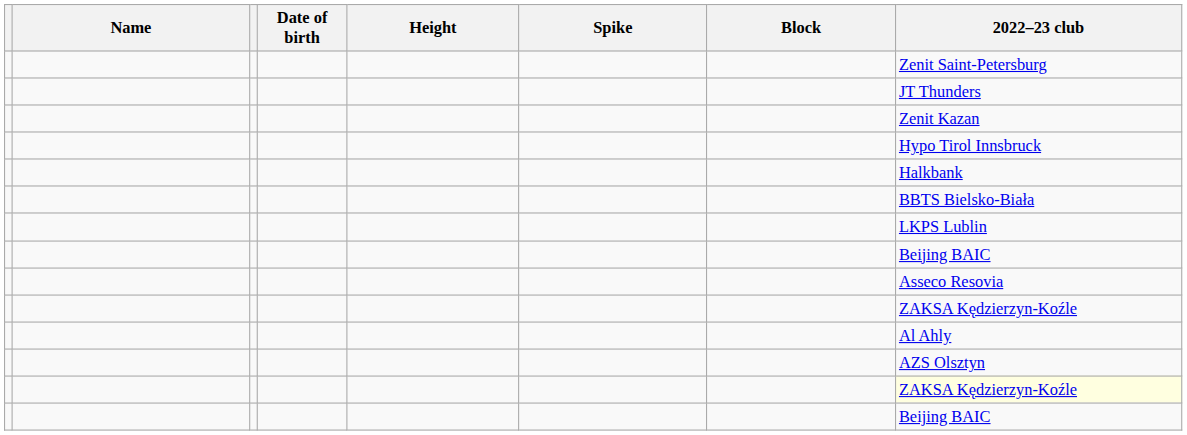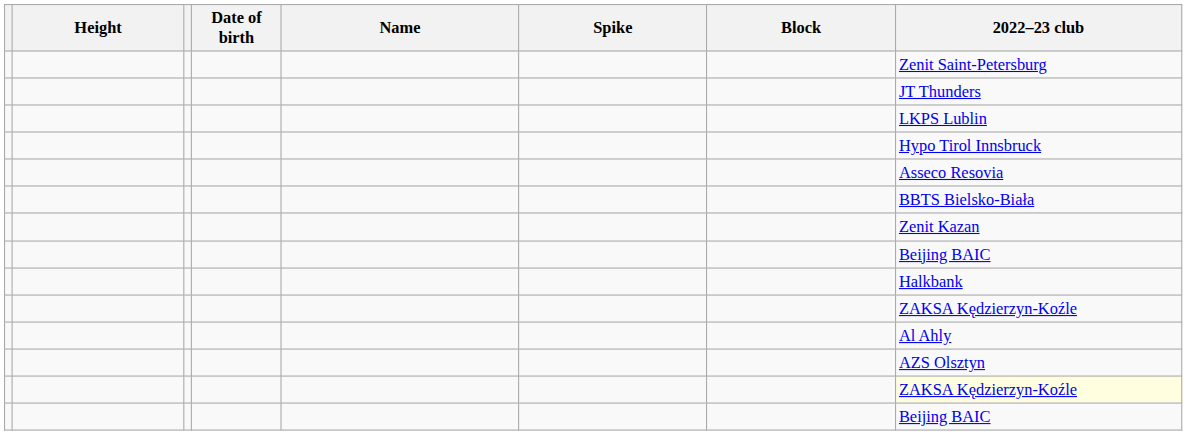columns swapped: (131, 27) <-> (433, 27)
(939, 118) Zenit Kazan -> (943, 118) LKPS Lublin
(931, 172) Halkbank -> (951, 172) Asseco Resovia
(943, 227) LKPS Lublin -> (939, 227) Zenit Kazan
(951, 281) Asseco Resovia -> (931, 281) Halkbank
